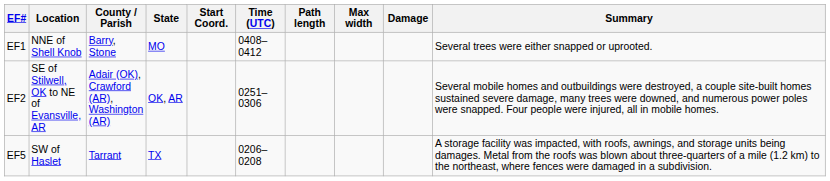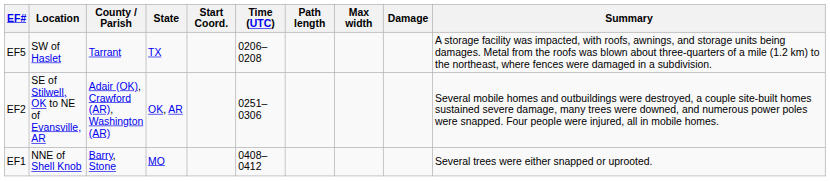rows swapped: (16, 155) <-> (16, 46)
